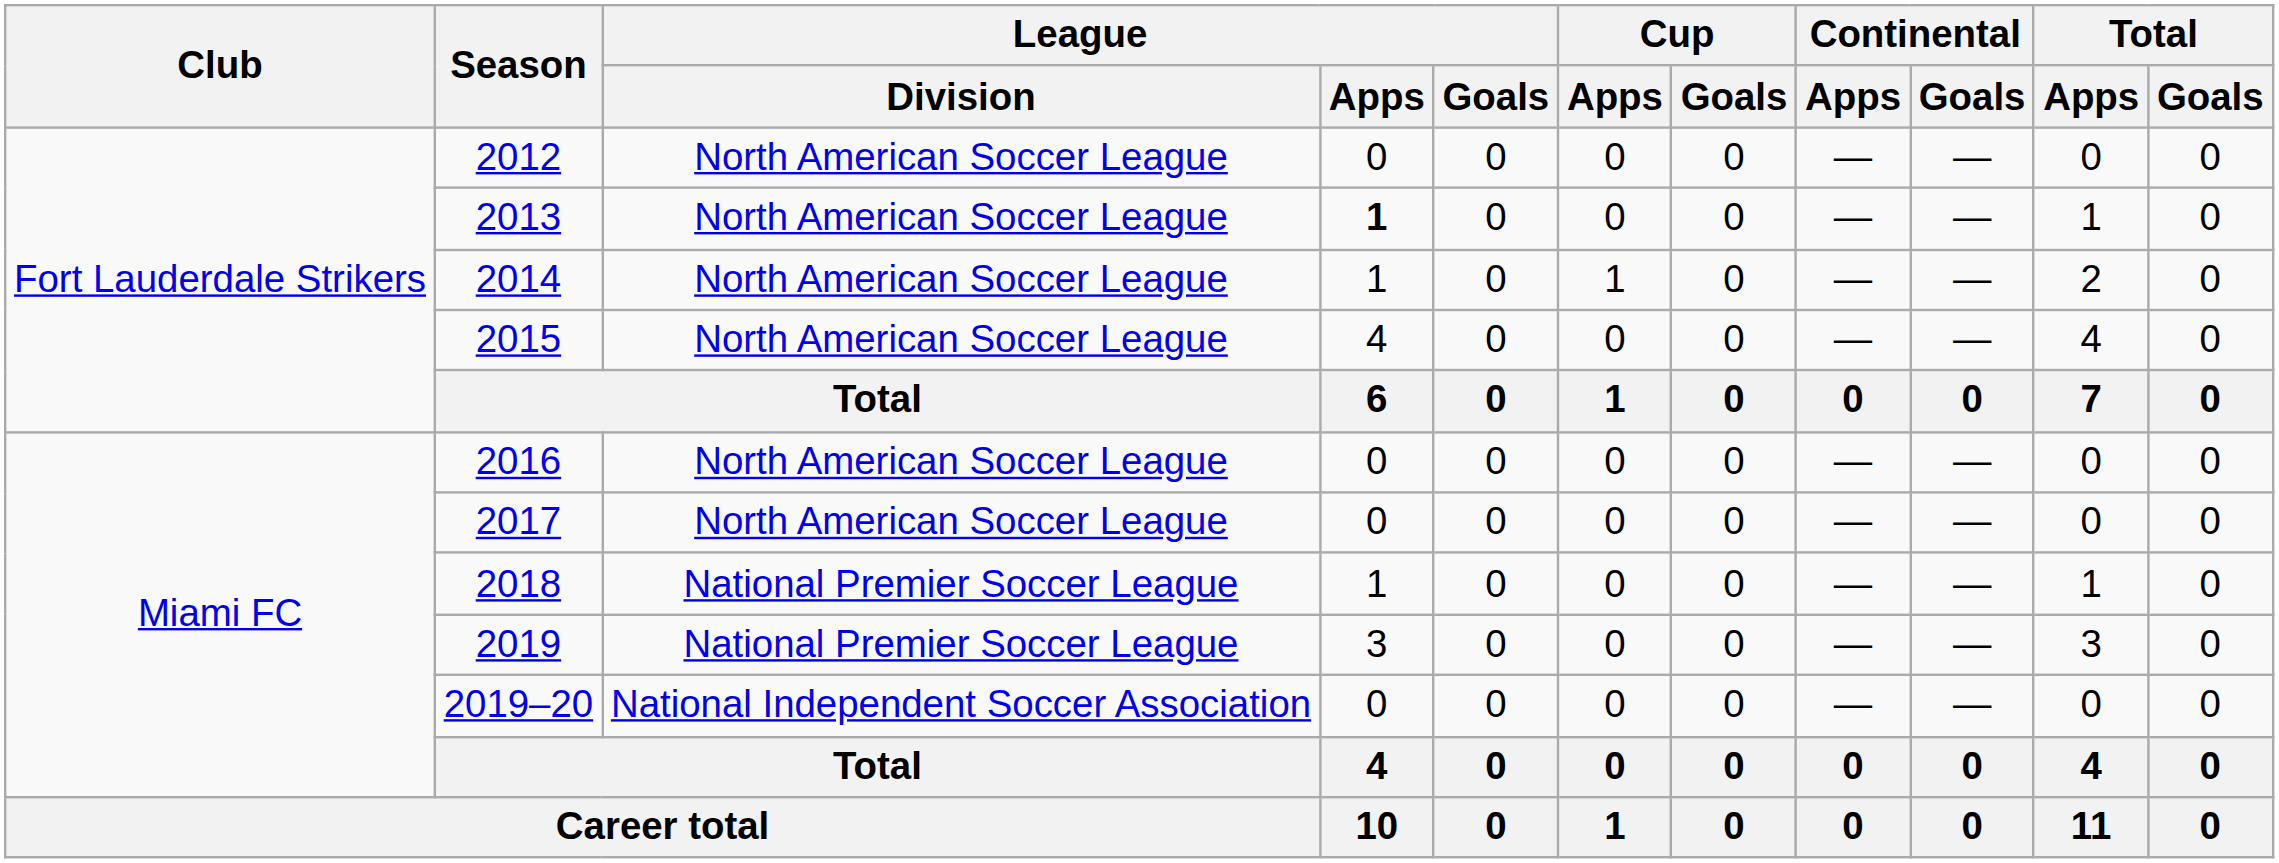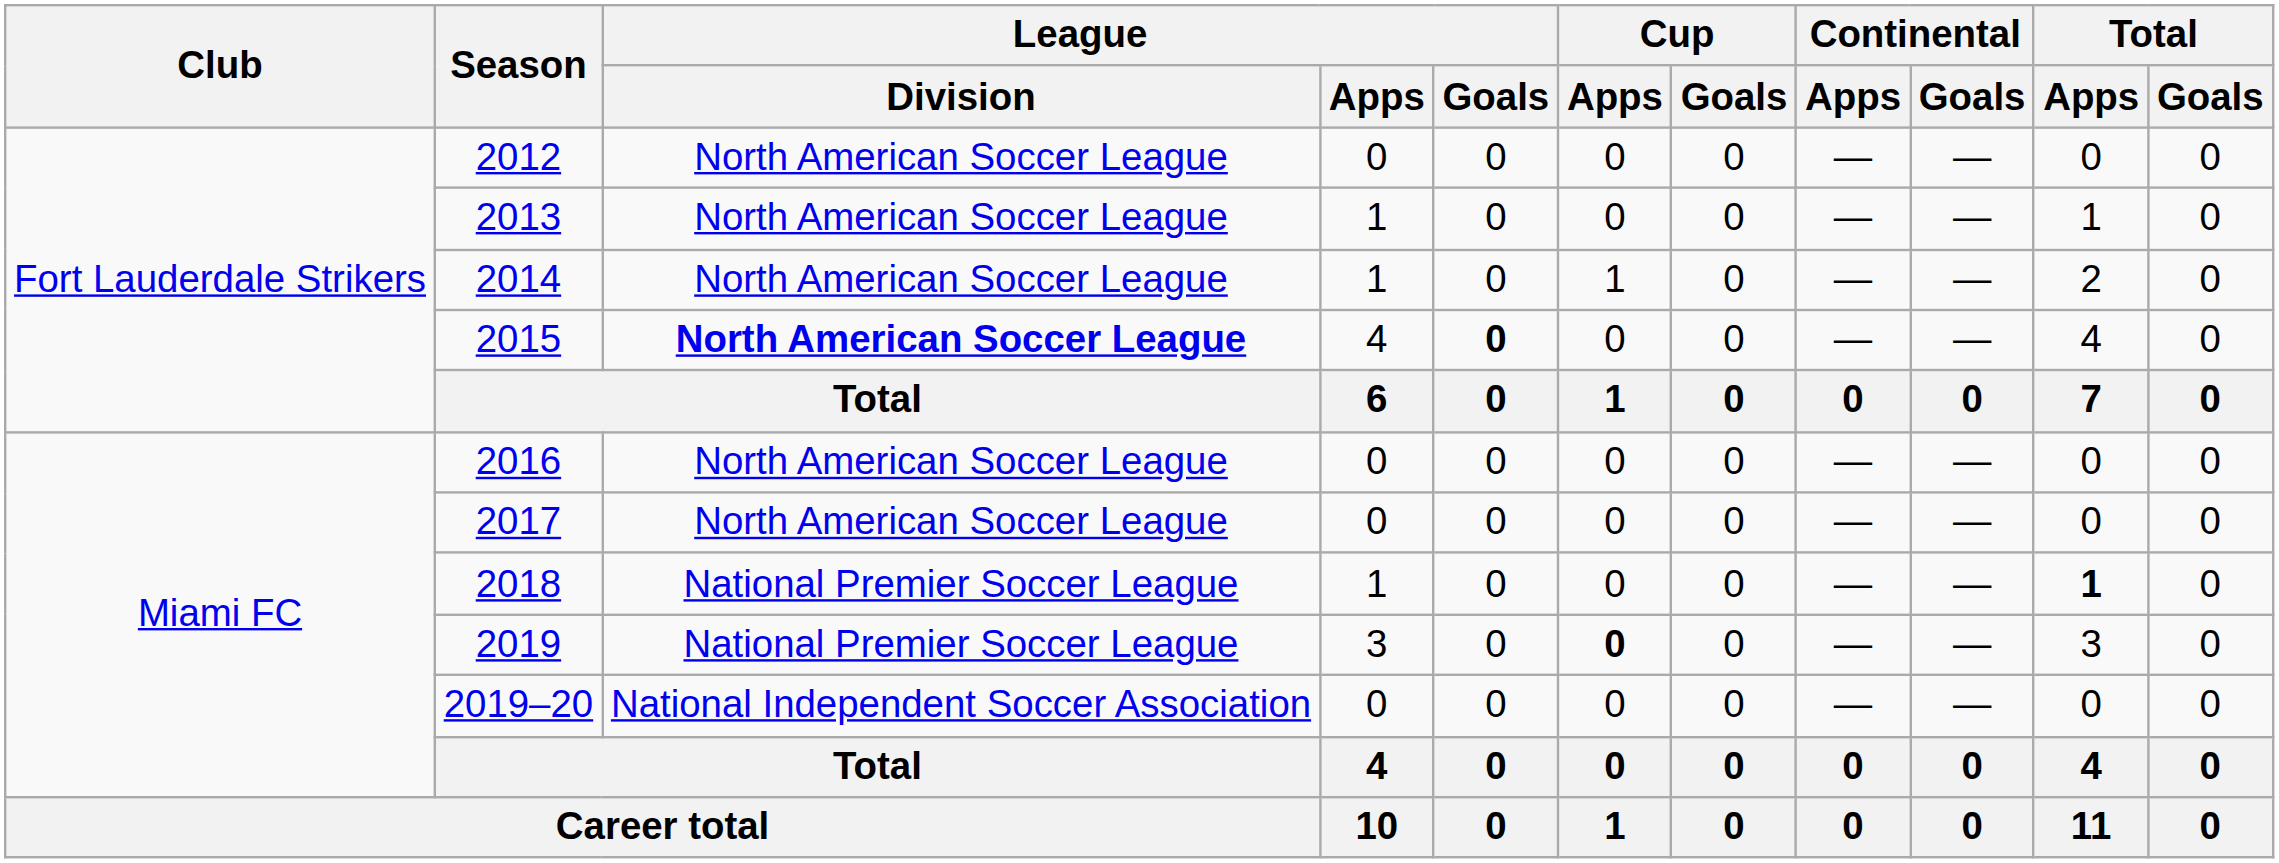(1377, 217) bold -> (1377, 217) normal
(961, 339) normal -> (961, 339) bold
(1496, 339) normal -> (1496, 339) bold
(2091, 583) normal -> (2091, 583) bold
(1615, 643) normal -> (1615, 643) bold
